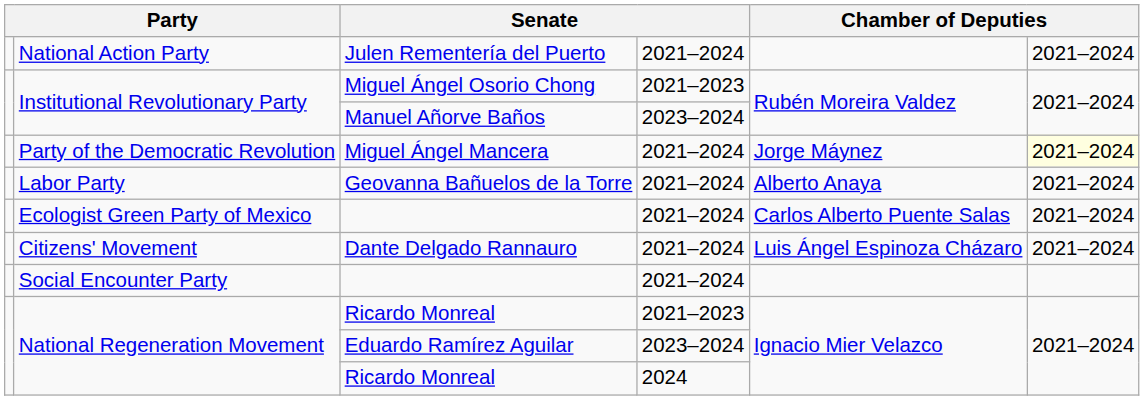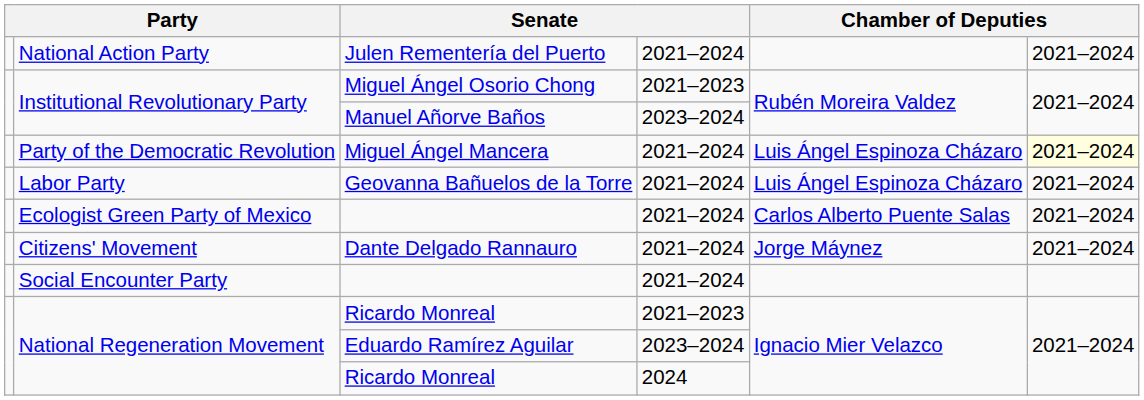(818, 150) Jorge Máynez -> (888, 150) Luis Ángel Espinoza Cházaro
(818, 183) Alberto Anaya -> (888, 183) Luis Ángel Espinoza Cházaro
(888, 248) Luis Ángel Espinoza Cházaro -> (818, 248) Jorge Máynez
